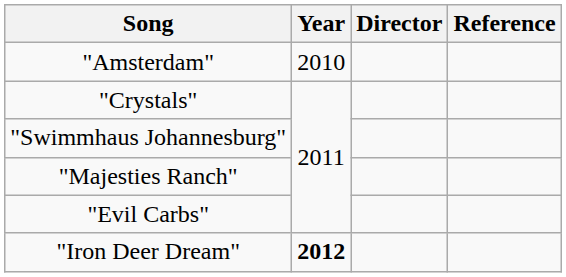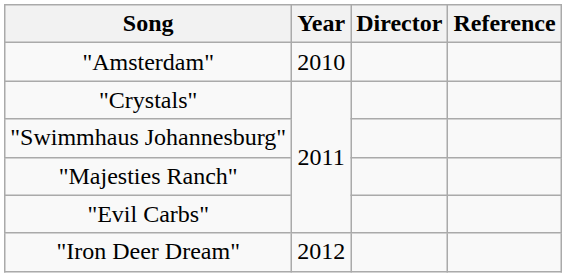(321, 251) bold -> (321, 251) normal
